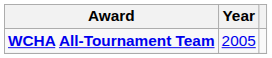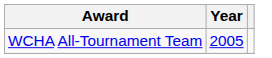(111, 41) bold -> (105, 41) normal
